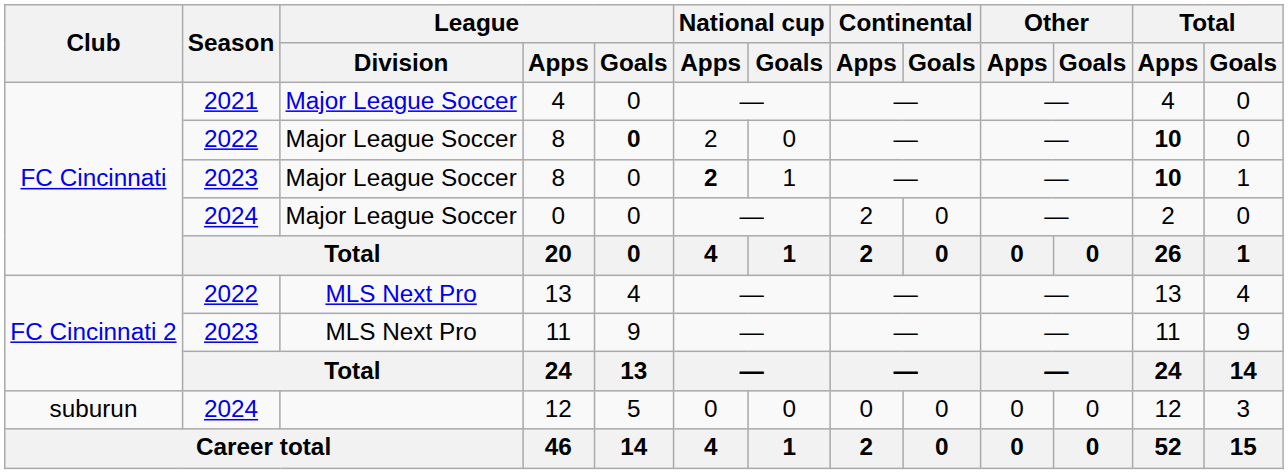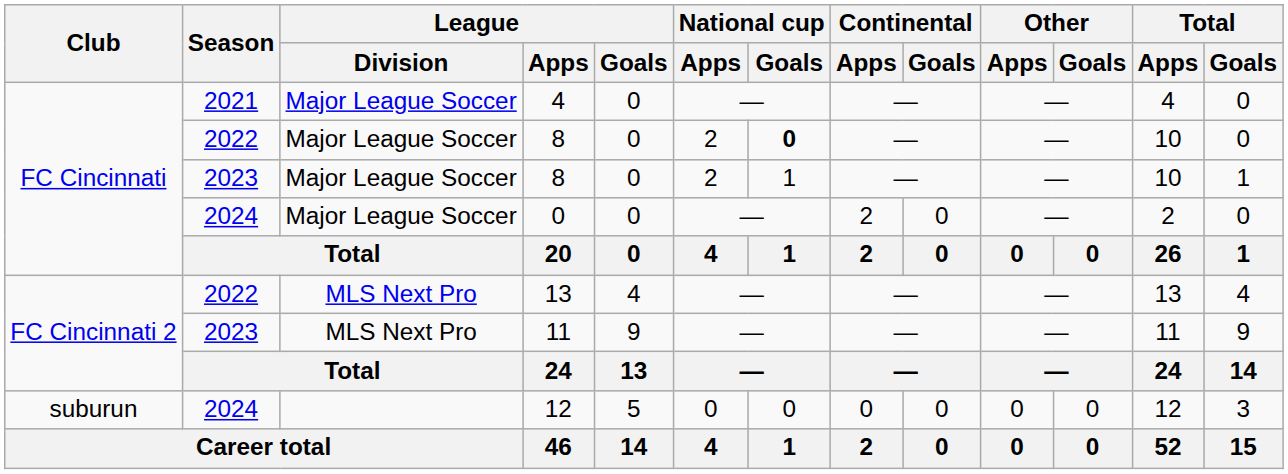(634, 139) bold -> (634, 139) normal
(789, 139) normal -> (789, 139) bold
(1168, 139) bold -> (1168, 139) normal
(711, 178) bold -> (711, 178) normal
(1168, 178) bold -> (1168, 178) normal
